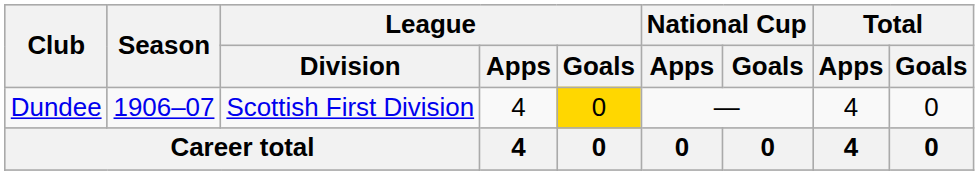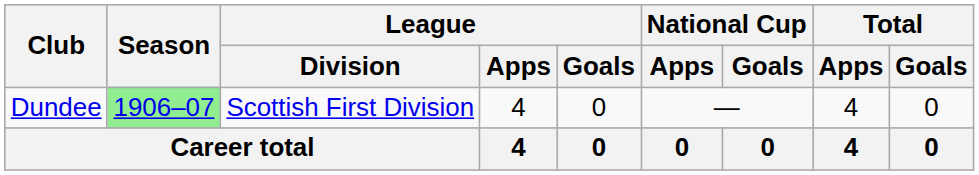(164, 107) no background -> (164, 107) lightgreen background
(599, 107) gold background -> (599, 107) no background
